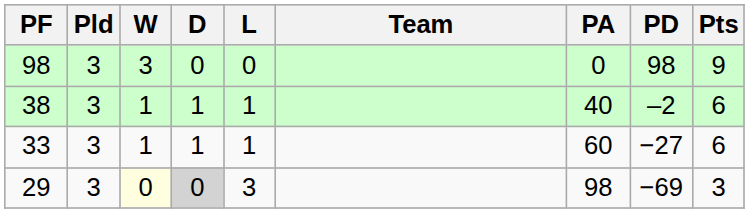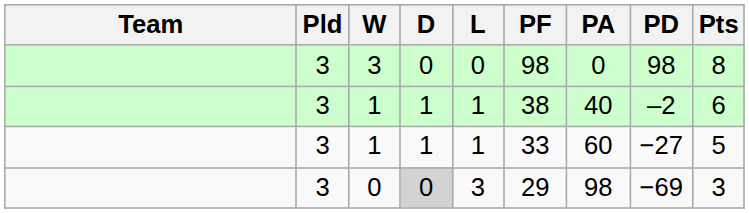columns swapped: (421, 24) <-> (36, 24)
(719, 65) 9 -> (719, 65) 8
(719, 146) 6 -> (719, 146) 5
(146, 187) lightyellow background -> (374, 187) no background
